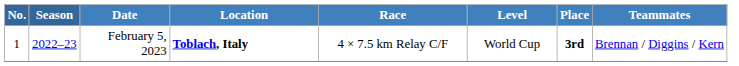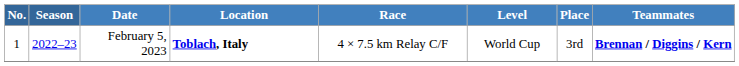(575, 43) bold -> (575, 43) normal
(660, 43) normal -> (663, 43) bold
